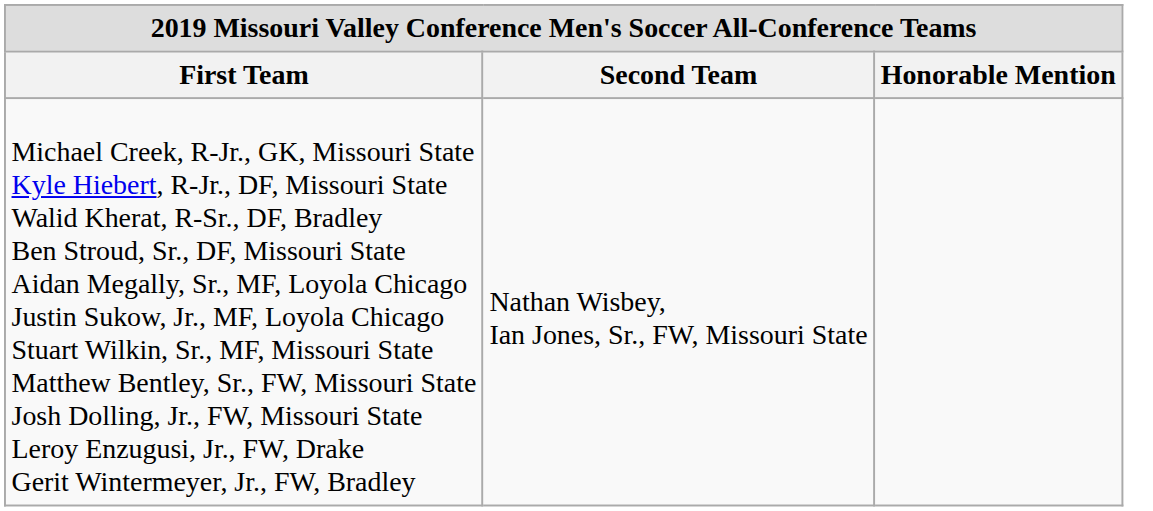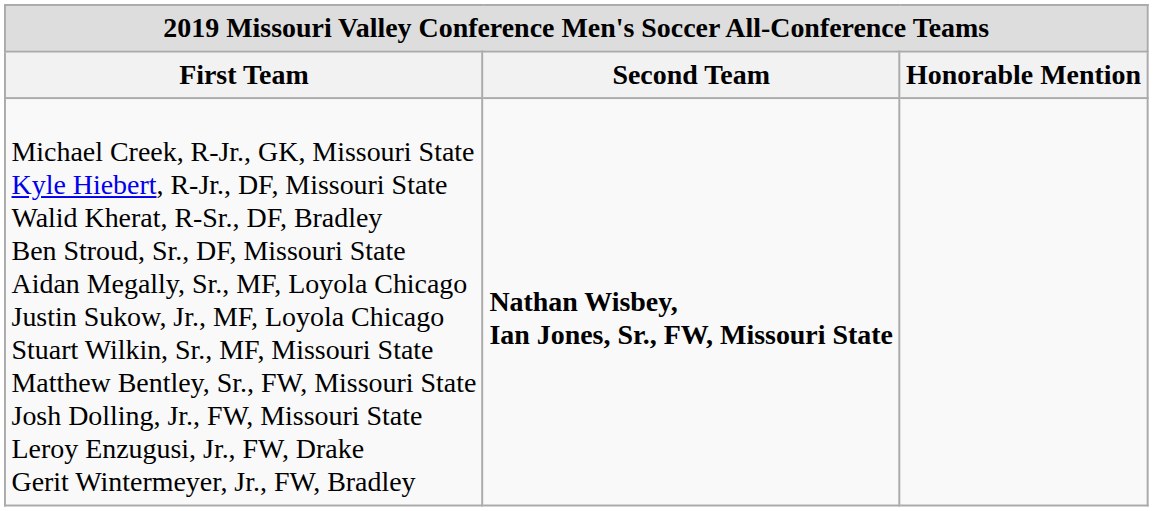(678, 317) normal -> (691, 317) bold
